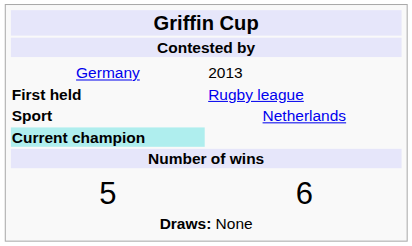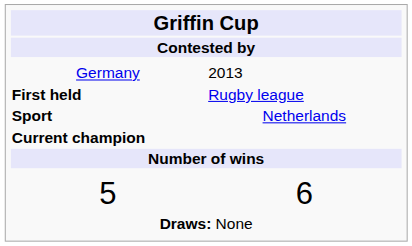(78, 137) paleturquoise background -> (78, 137) no background
